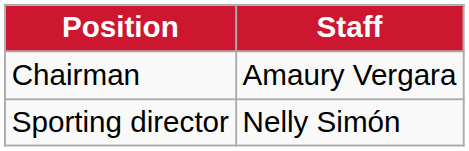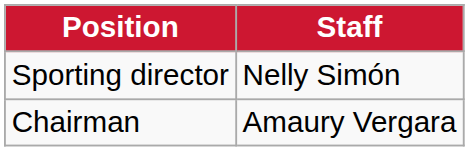rows swapped: (76, 74) <-> (120, 121)
